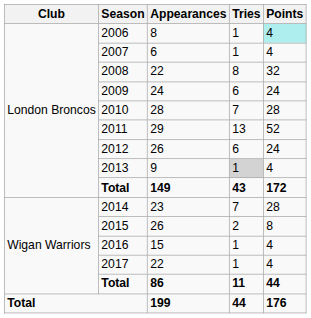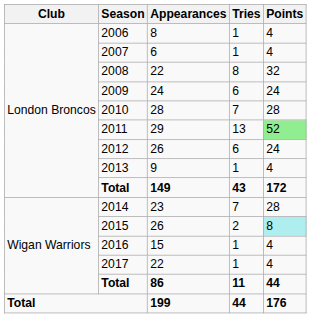(270, 33) paleturquoise background -> (270, 33) no background
(273, 129) no background -> (273, 129) lightgreen background
(236, 168) lightgrey background -> (236, 168) no background
(270, 226) no background -> (270, 226) paleturquoise background
